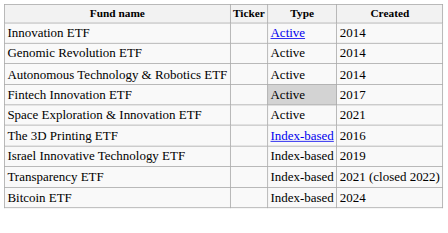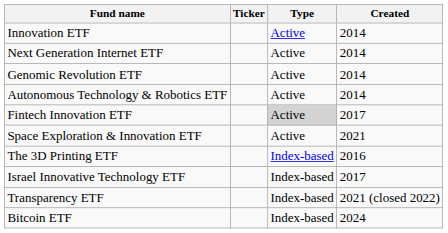+ row: (85, 53)
(353, 156) 2019 -> (353, 176) 2017
